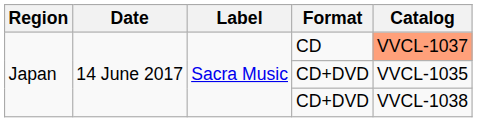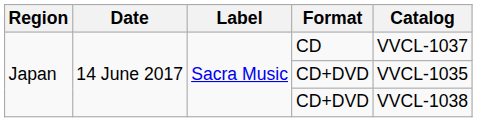(423, 46) lightsalmon background -> (423, 46) no background
